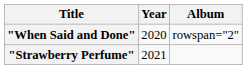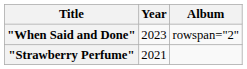(154, 34) 2020 -> (154, 34) 2023
